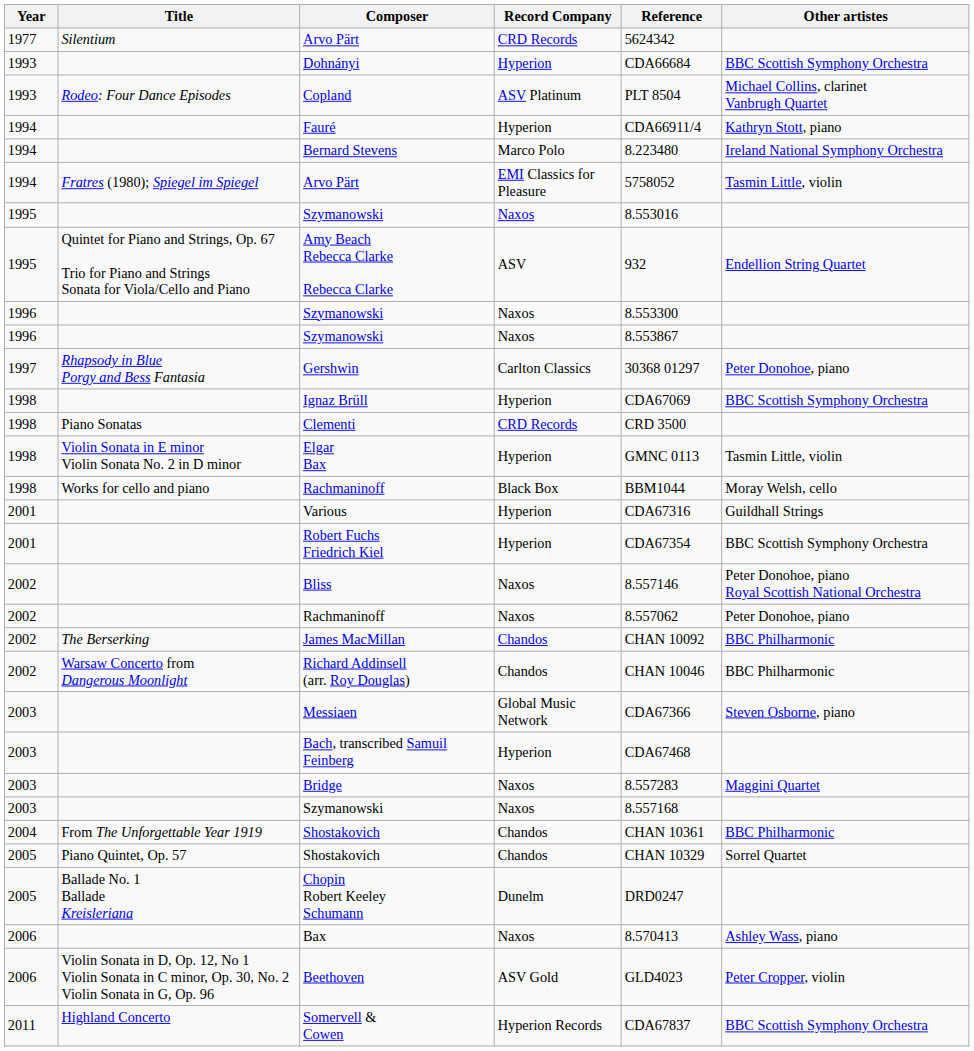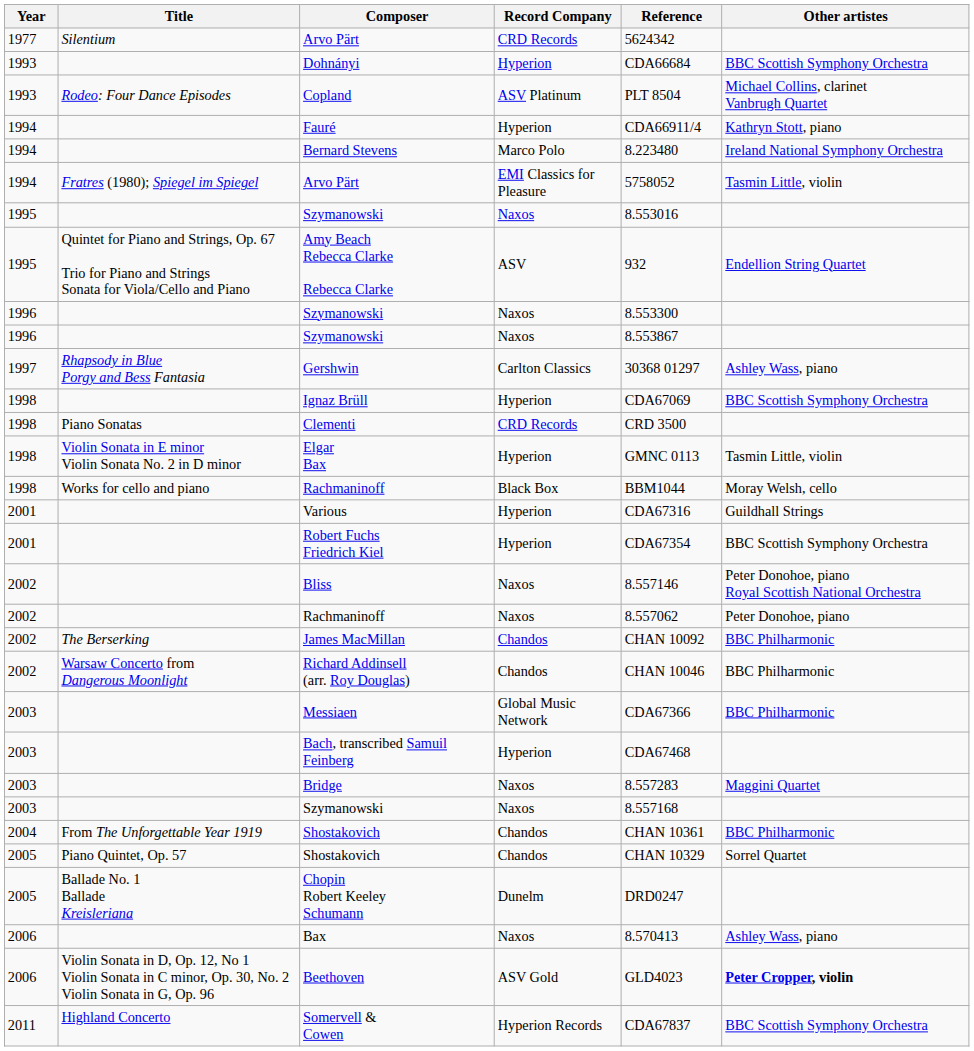(787, 368) Peter Donohoe, piano -> (782, 368) Ashley Wass, piano
(790, 712) Steven Osborne, piano -> (780, 712) BBC Philharmonic
(785, 977) normal -> (789, 977) bold
